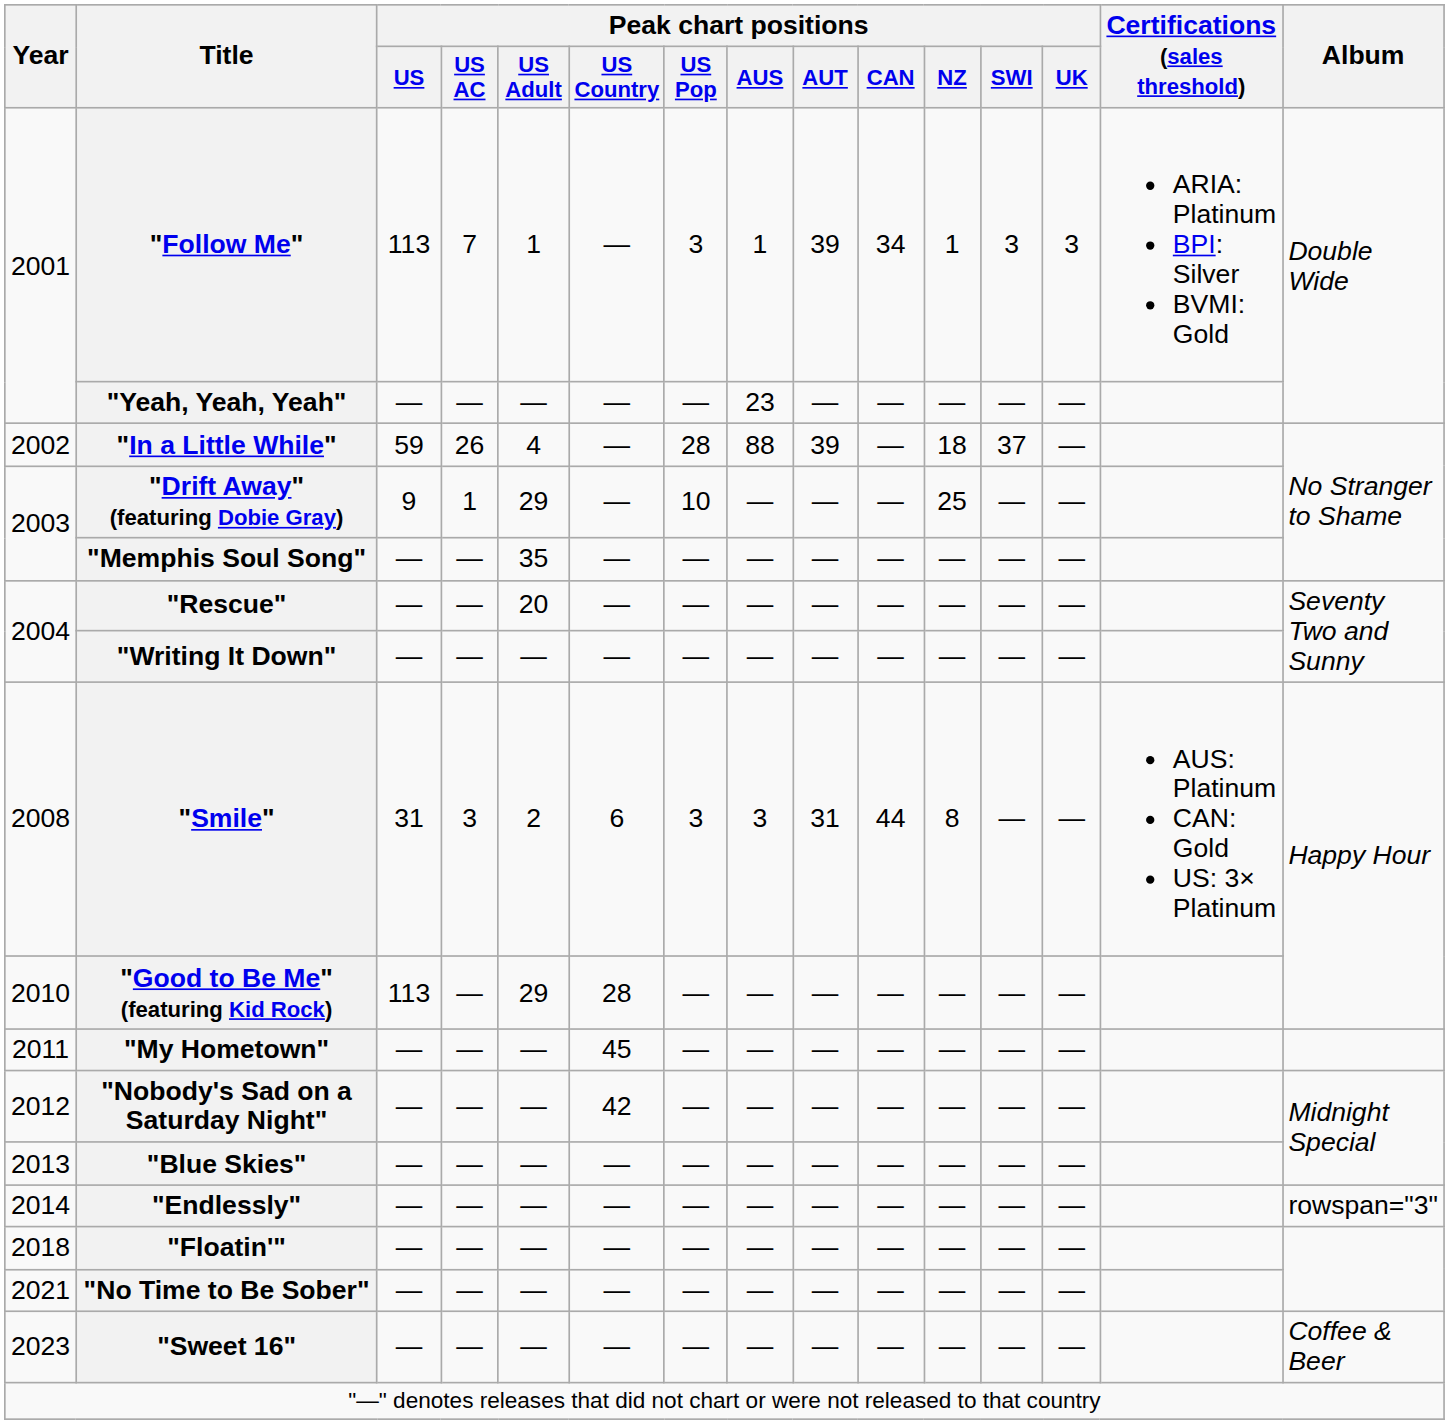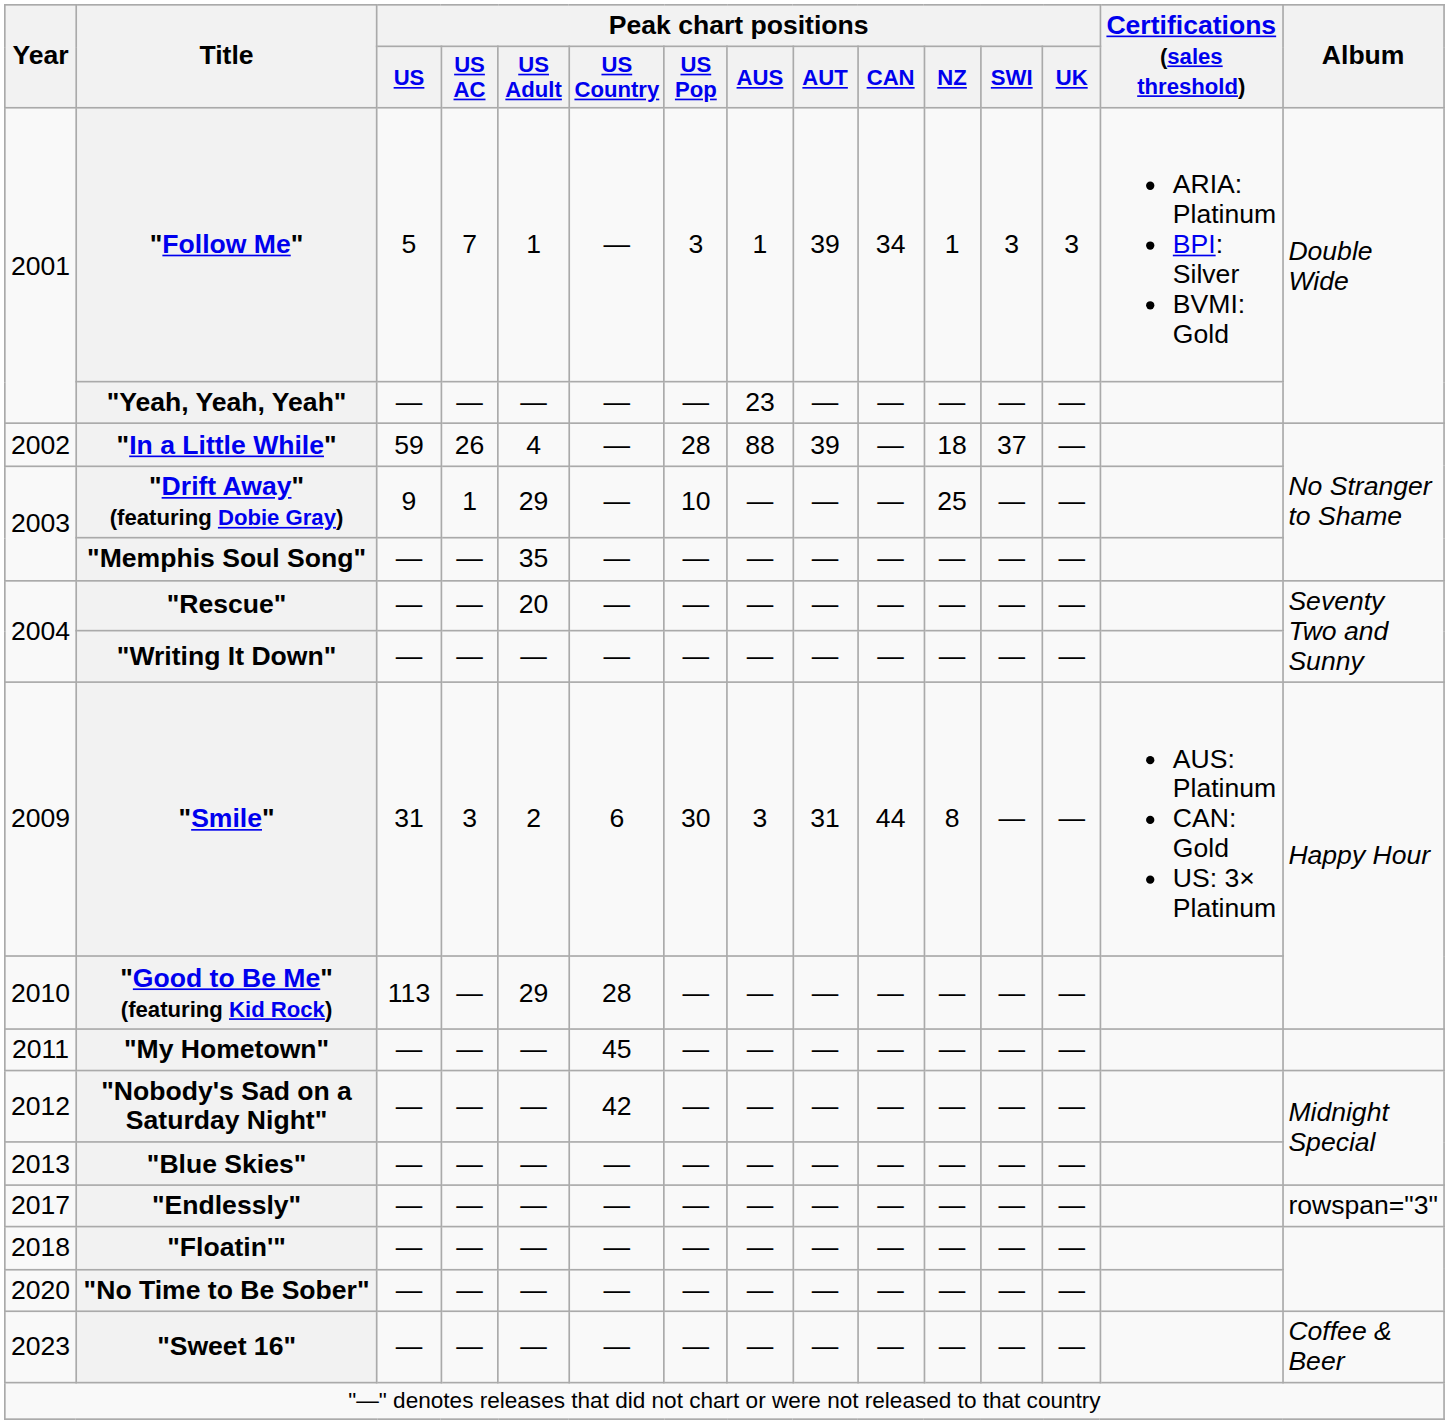(409, 244) 113 -> (409, 244) 5
(40, 818) 2008 -> (40, 818) 2009
(696, 818) 3 -> (696, 818) 30
(40, 1205) 2014 -> (40, 1205) 2017
(40, 1289) 2021 -> (40, 1289) 2020
